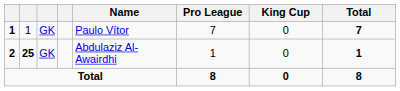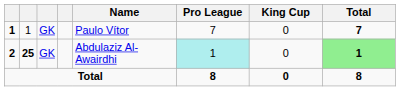(213, 53) no background -> (213, 53) paleturquoise background
(359, 53) no background -> (359, 53) lightgreen background
